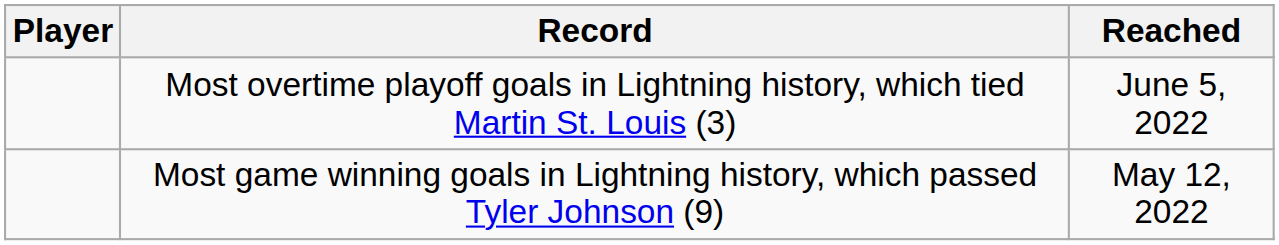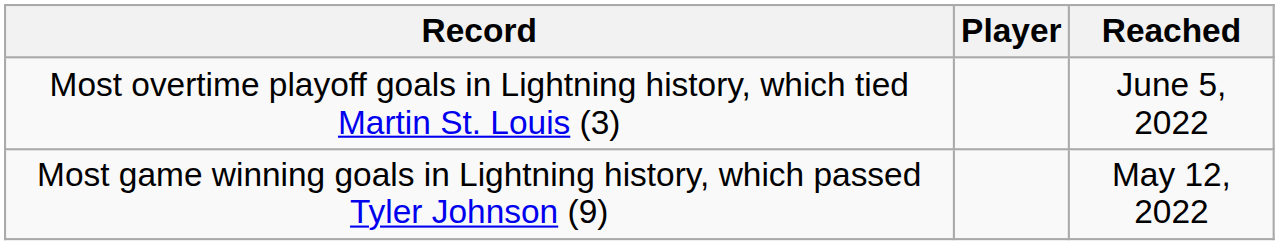columns swapped: (63, 31) <-> (595, 31)
